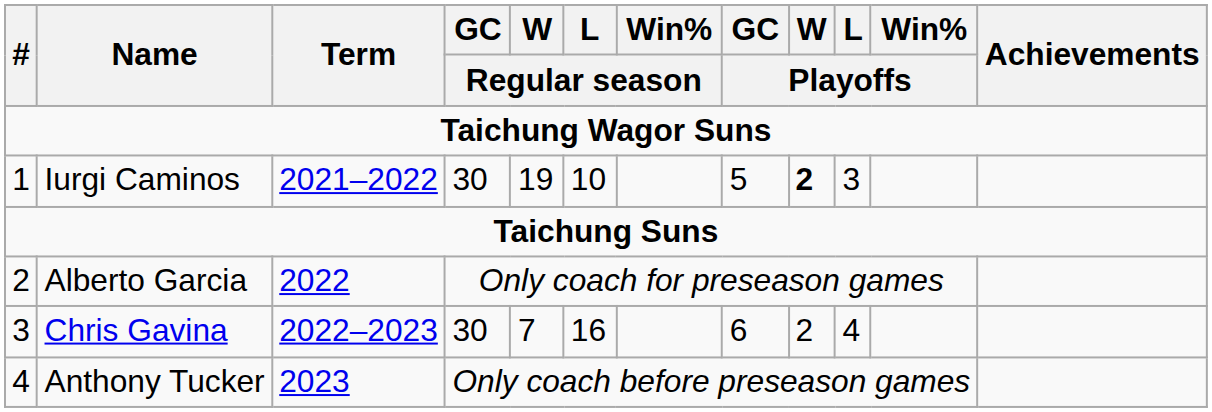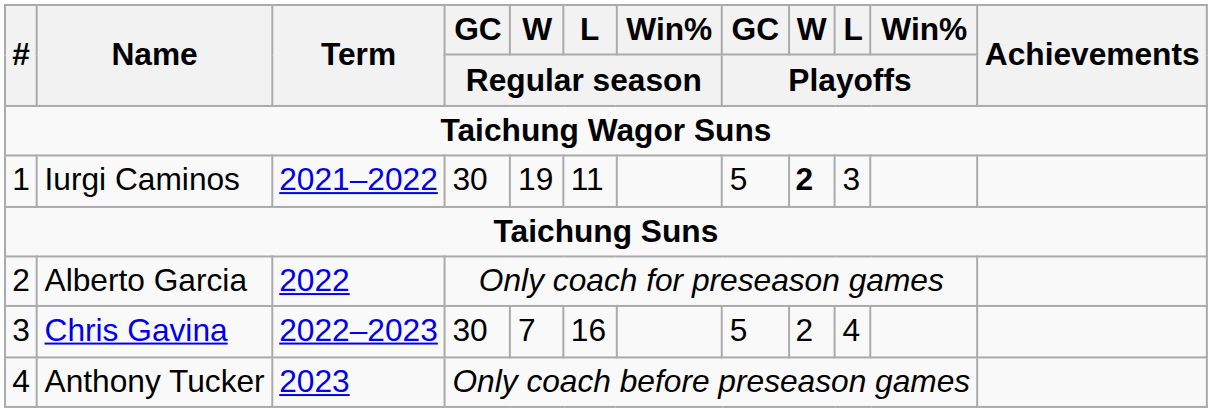(588, 180) 10 -> (587, 180) 11
(739, 331) 6 -> (739, 331) 5
